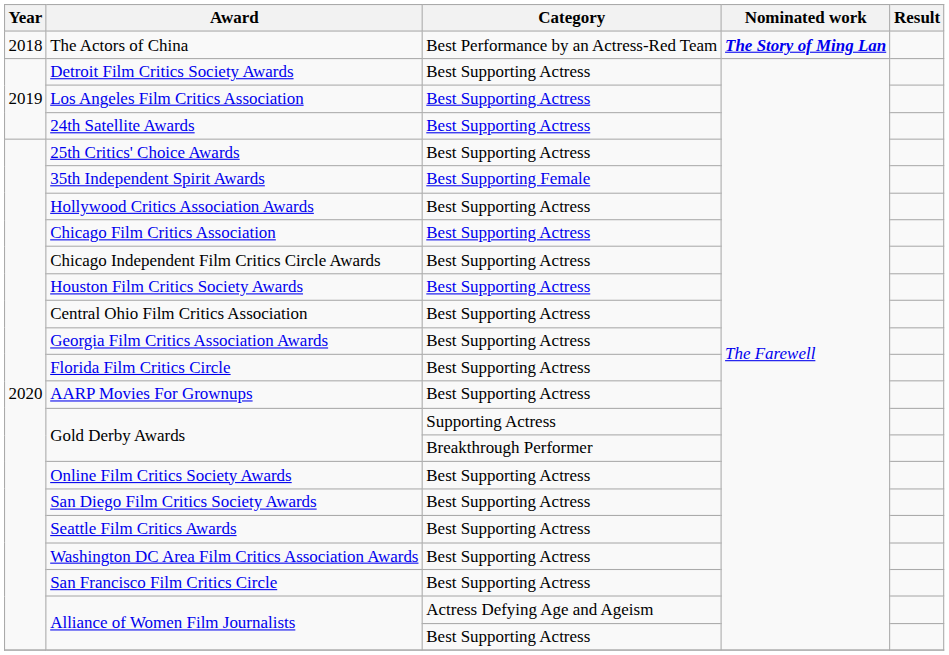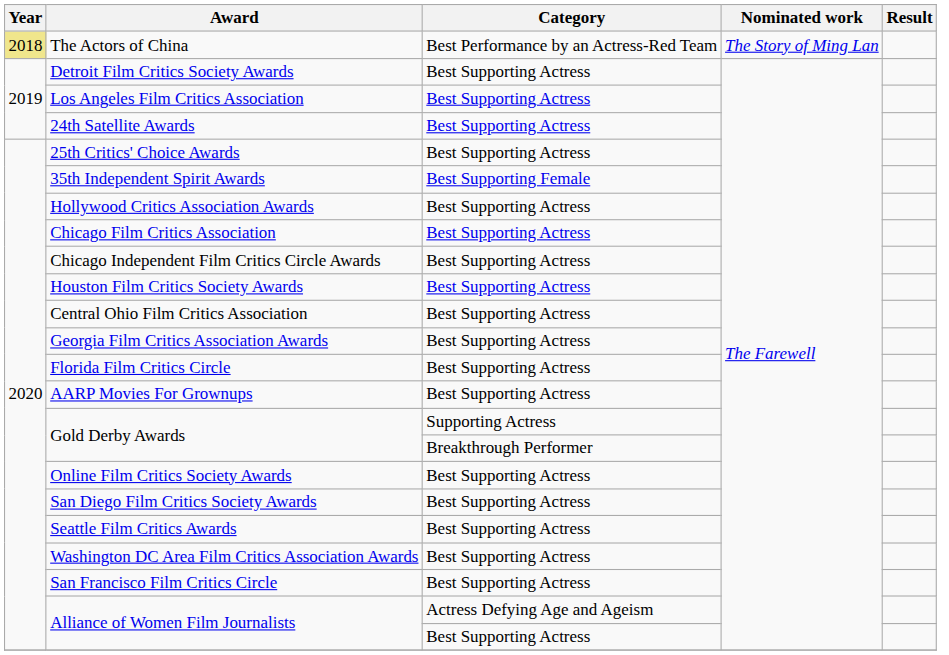(25, 44) no background -> (25, 44) khaki background
(806, 44) bold -> (802, 44) normal
